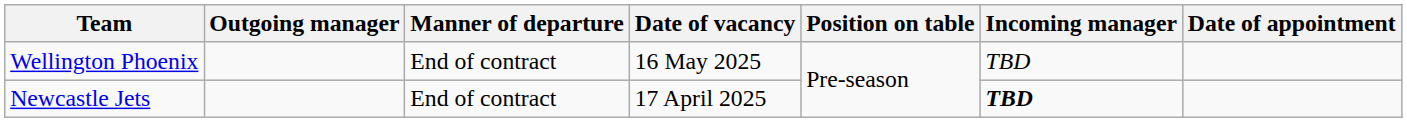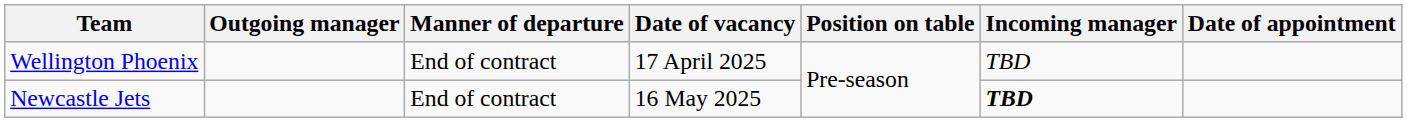(698, 60) 16 May 2025 -> (701, 60) 17 April 2025
(701, 98) 17 April 2025 -> (698, 98) 16 May 2025
